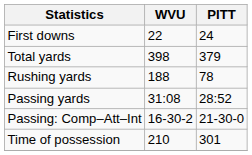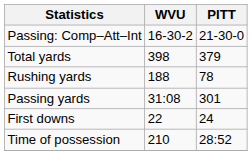rows swapped: (41, 35) <-> (75, 119)
(215, 98) 28:52 -> (210, 98) 301
(210, 139) 301 -> (215, 139) 28:52
